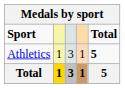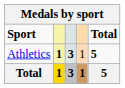(59, 54) normal -> (59, 54) bold
(71, 54) normal -> (71, 54) bold
